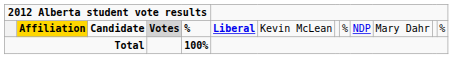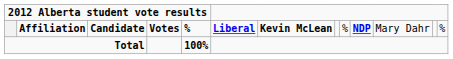(52, 29) gold background -> (52, 29) no background
(164, 29) lightgrey background -> (164, 29) no background
(296, 29) normal -> (296, 29) bold
(362, 29) normal -> (362, 29) bold
